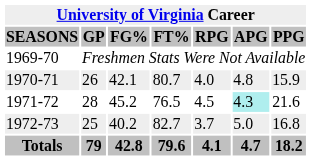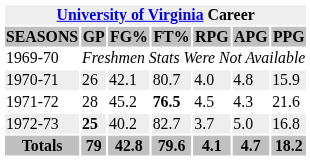(166, 102) normal -> (166, 102) bold
(243, 102) paleturquoise background -> (243, 102) no background
(90, 123) normal -> (90, 123) bold
